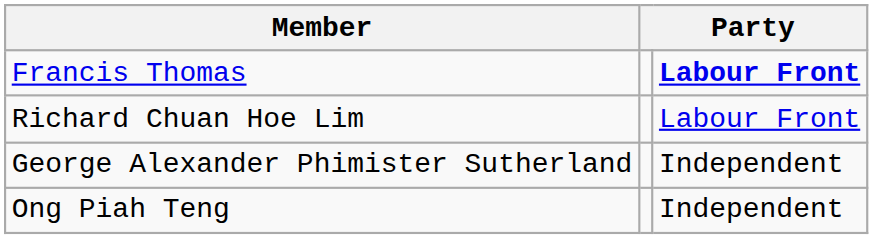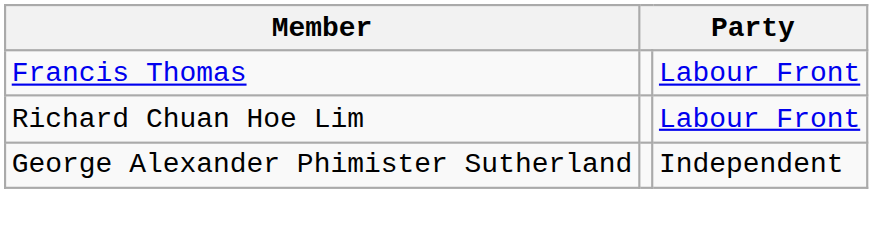(760, 73) bold -> (760, 73) normal
- row: (121, 210)
